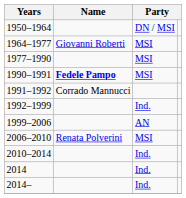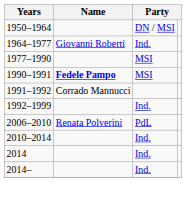(144, 43) MSI -> (143, 43) Ind.
- row: (29, 122)
(144, 138) MSI -> (143, 122) PdL
